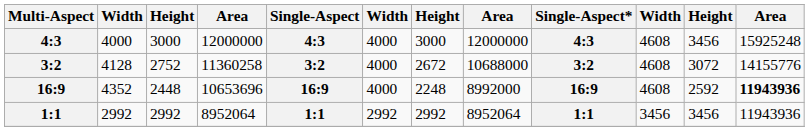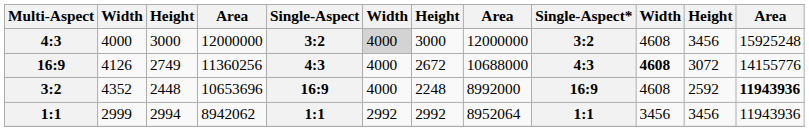(315, 41) 4:3 -> (315, 41) 3:2
(382, 41) no background -> (382, 41) lightgrey background
(584, 41) 4:3 -> (584, 41) 3:2
(51, 65) 3:2 -> (51, 65) 16:9
(117, 65) 4128 -> (117, 65) 4126
(165, 65) 2752 -> (165, 65) 2749
(232, 65) 11360258 -> (232, 65) 11360256
(315, 65) 3:2 -> (315, 65) 4:3
(584, 65) 3:2 -> (584, 65) 4:3
(655, 65) normal -> (655, 65) bold
(51, 89) 16:9 -> (51, 89) 3:2
(117, 114) 2992 -> (117, 114) 2999
(165, 114) 2992 -> (165, 114) 2994
(228, 114) 8952064 -> (228, 114) 8942062
